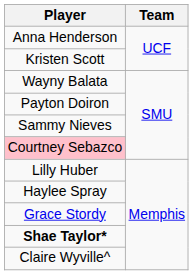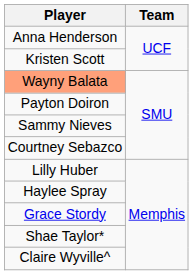(65, 81) no background -> (65, 81) lightsalmon background
(65, 147) pink background -> (65, 147) no background
(65, 236) bold -> (65, 236) normal
